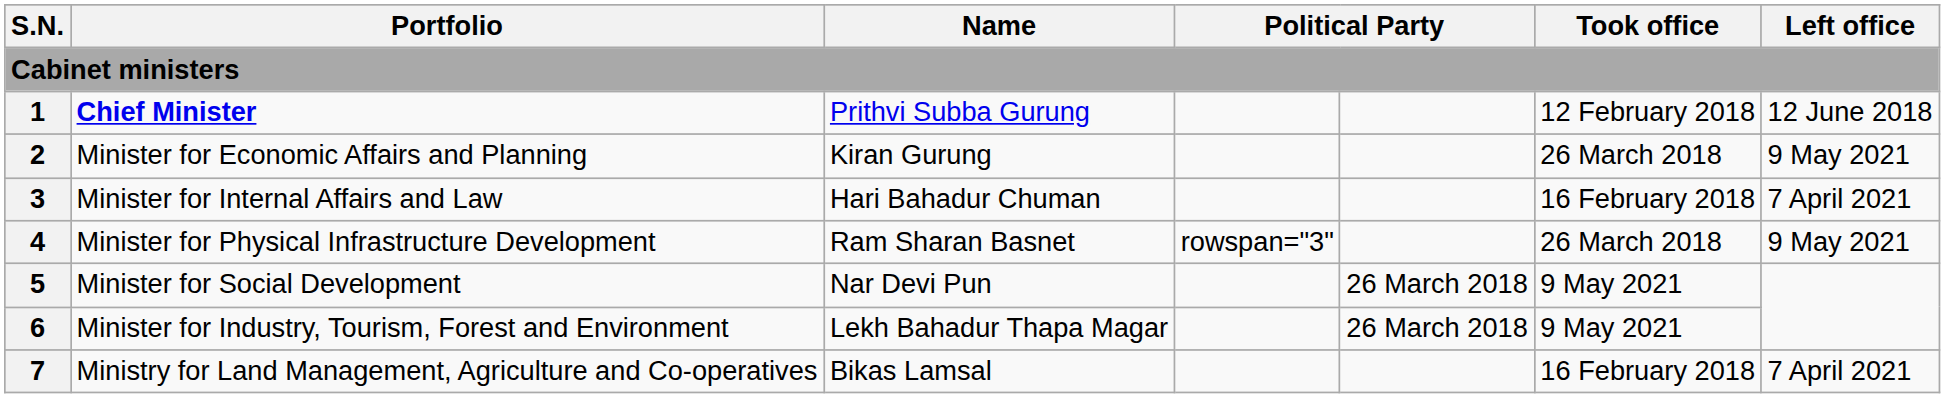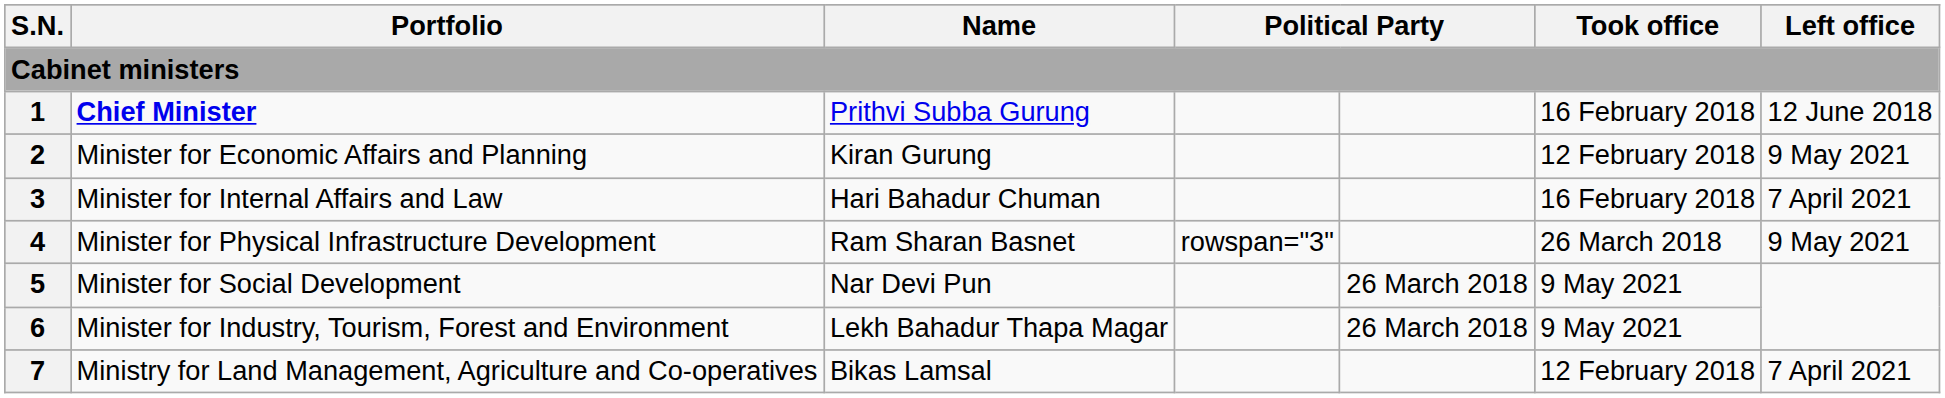(1648, 112) 12 February 2018 -> (1648, 112) 16 February 2018
(1631, 155) 26 March 2018 -> (1648, 155) 12 February 2018
(1648, 371) 16 February 2018 -> (1648, 371) 12 February 2018
